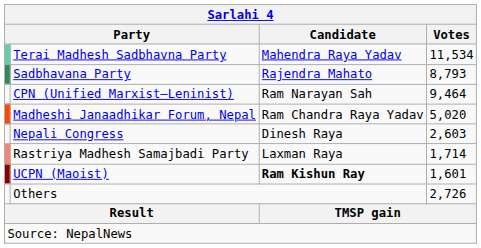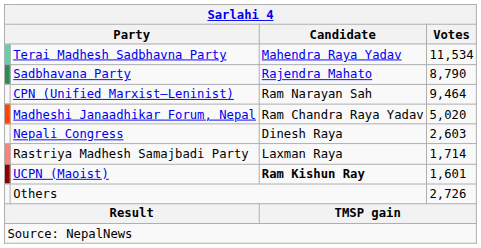(448, 74) 8,793 -> (448, 74) 8,790
